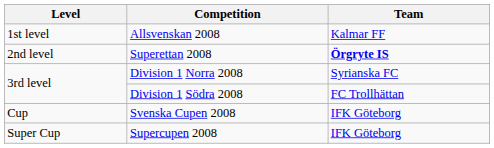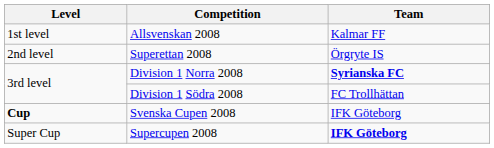(360, 53) bold -> (357, 53) normal
(365, 73) normal -> (367, 73) bold
(18, 113) normal -> (19, 113) bold
(366, 133) normal -> (369, 133) bold
